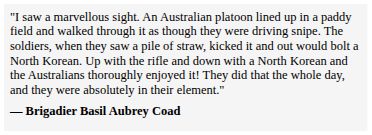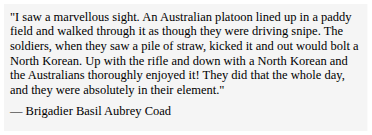(95, 111) bold -> (91, 111) normal
